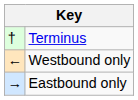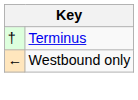- row: (78, 83)
